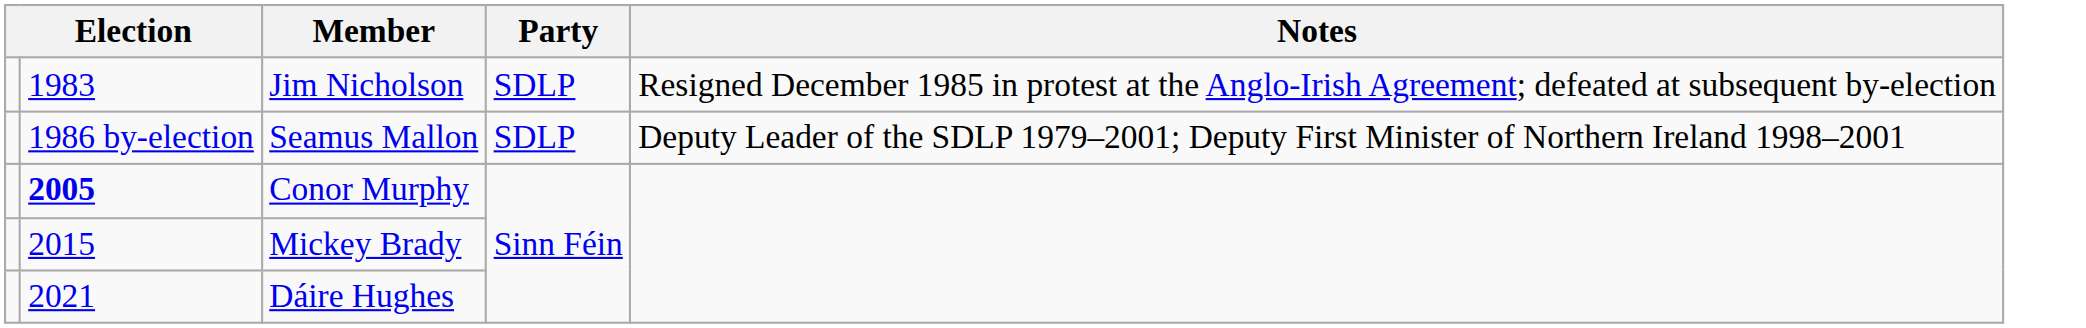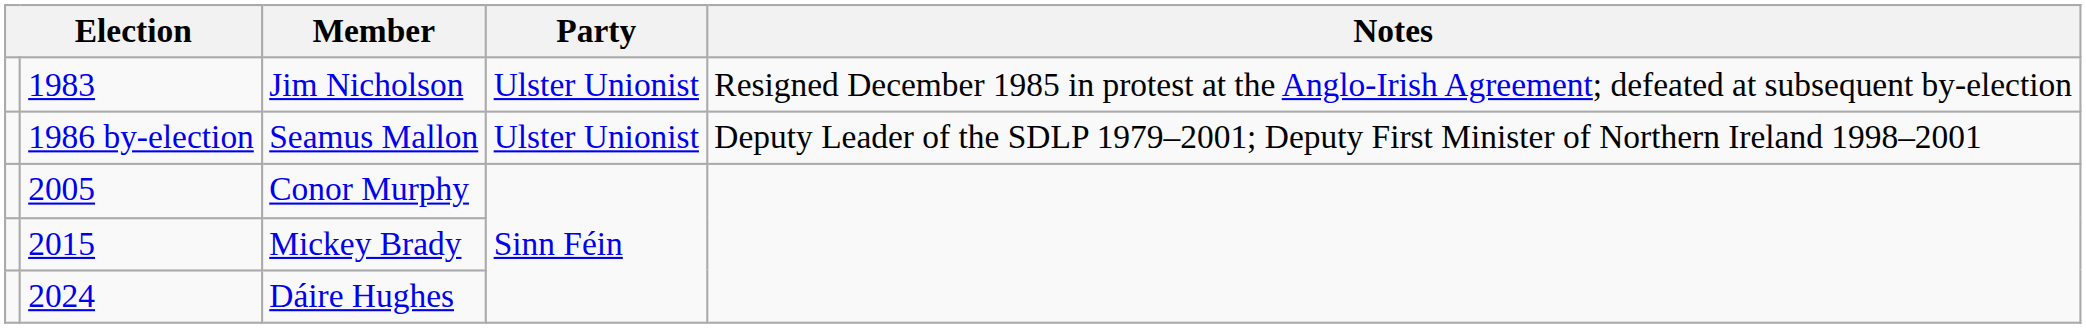(535, 84) SDLP -> (596, 84) Ulster Unionist
(535, 137) SDLP -> (596, 137) Ulster Unionist
(62, 190) bold -> (62, 190) normal
(62, 296) 2021 -> (62, 296) 2024
